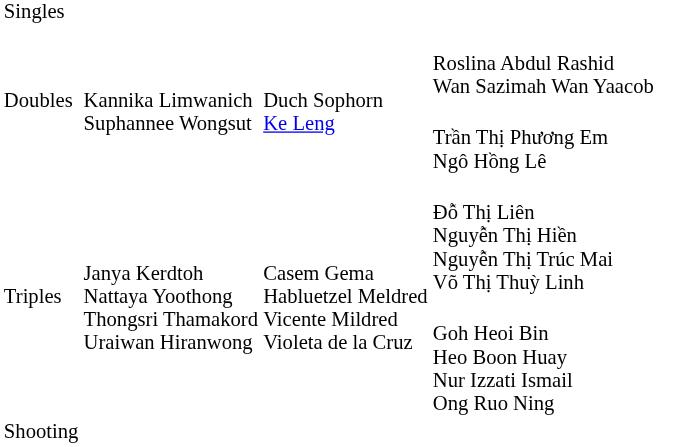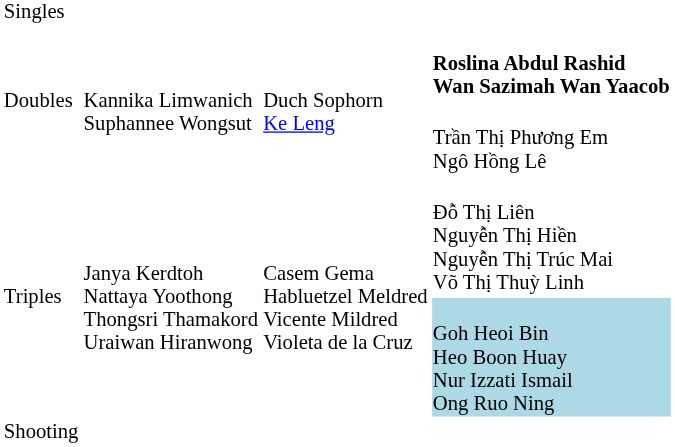(543, 74) normal -> (551, 74) bold
(503, 368) no background -> (503, 368) lightblue background
